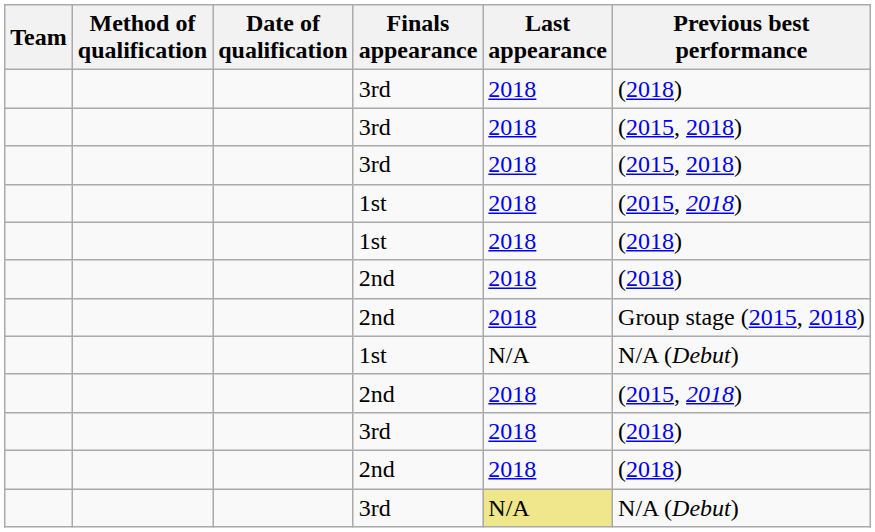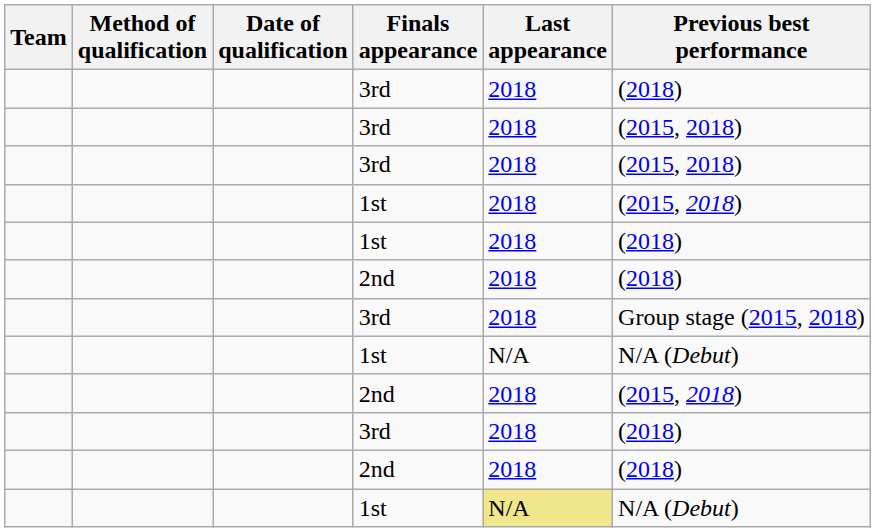(377, 316) 2nd -> (375, 316) 3rd
(375, 507) 3rd -> (373, 507) 1st
